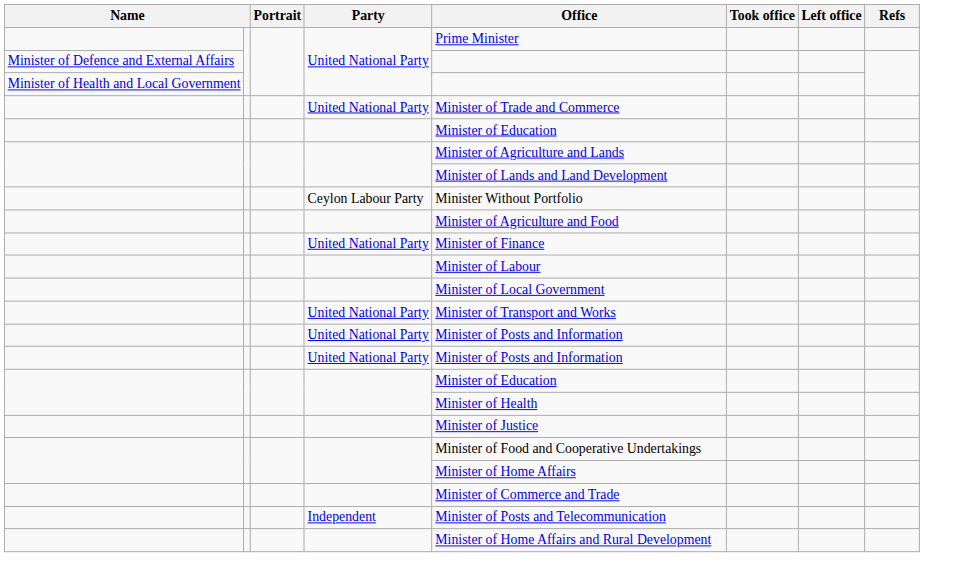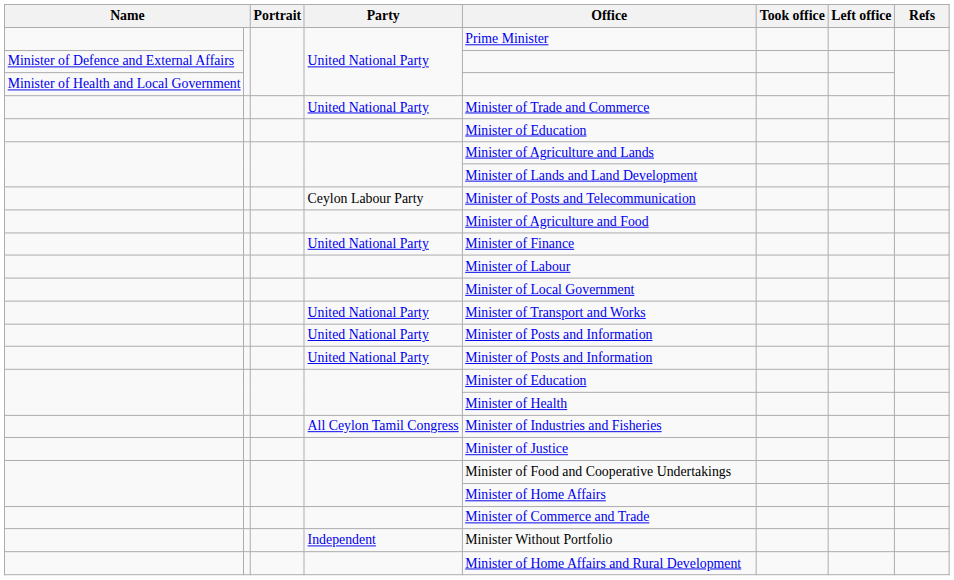(509, 198) Minister Without Portfolio -> (580, 198) Minister of Posts and Telecommunication
+ row: (124, 427)
(551, 517) Minister of Posts and Telecommunication -> (539, 540) Minister Without Portfolio
